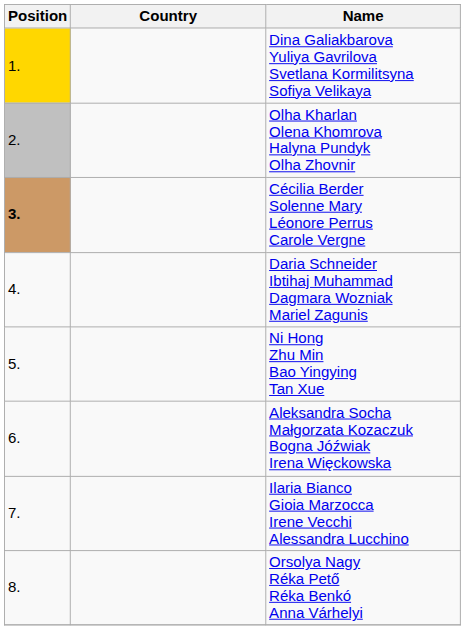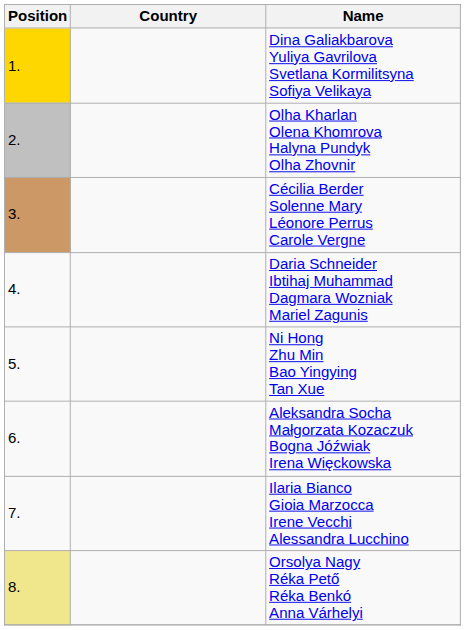(14, 214) bold -> (14, 214) normal
(14, 587) no background -> (14, 587) khaki background
